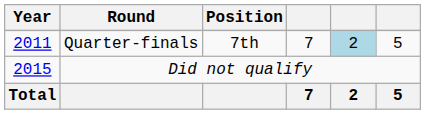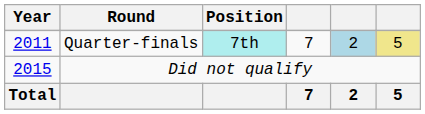(244, 44) no background -> (244, 44) paleturquoise background
(398, 44) no background -> (398, 44) khaki background
